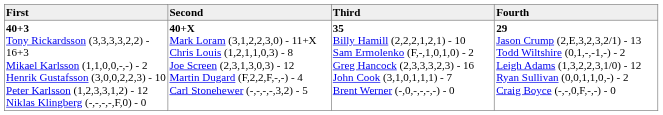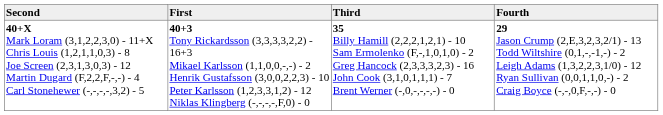columns swapped: (17, 12) <-> (186, 12)
